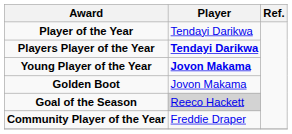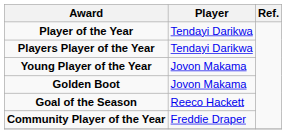(214, 48) bold -> (212, 48) normal
(211, 66) bold -> (209, 66) normal
(207, 102) lightgrey background -> (207, 102) no background
